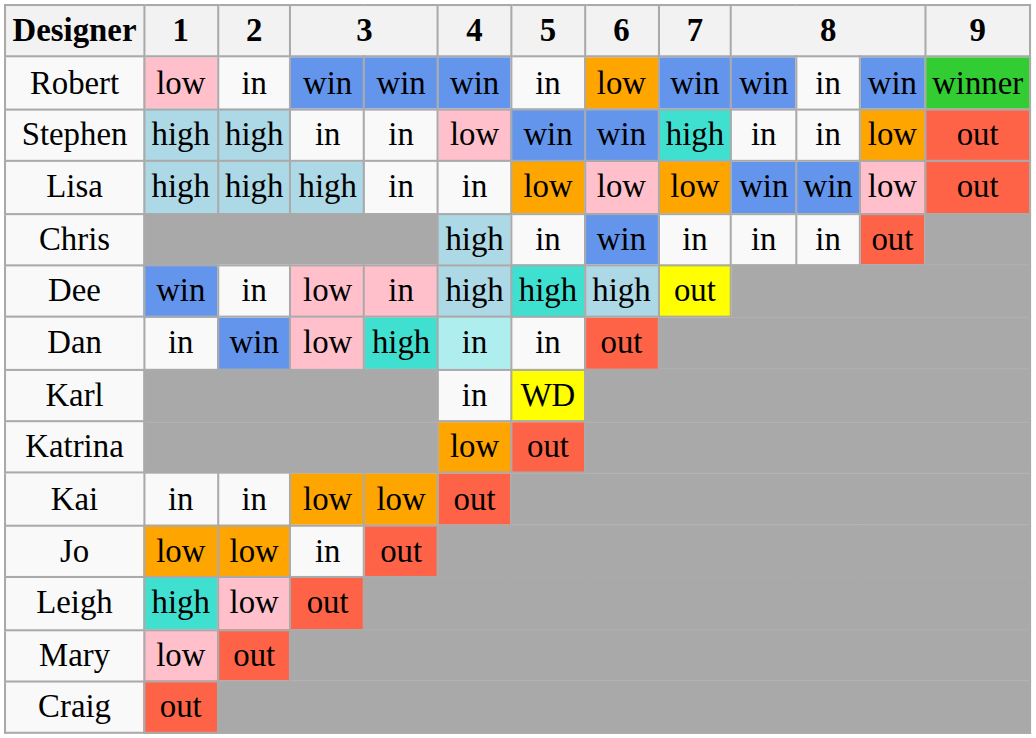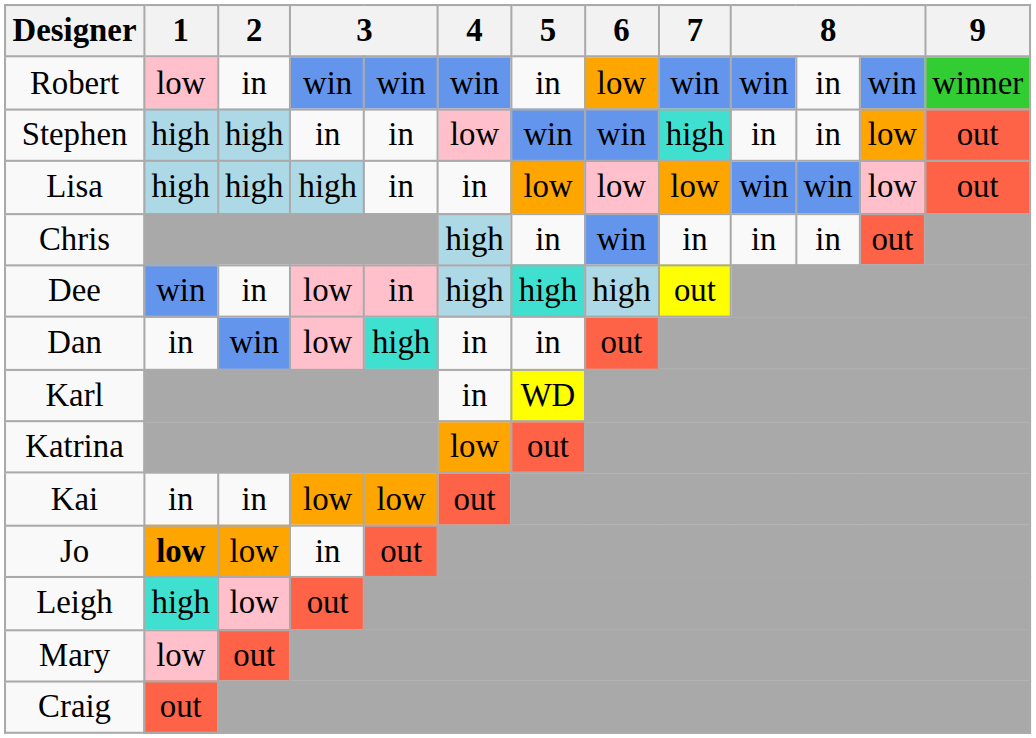(475, 342) paleturquoise background -> (475, 342) no background
(181, 550) normal -> (181, 550) bold
